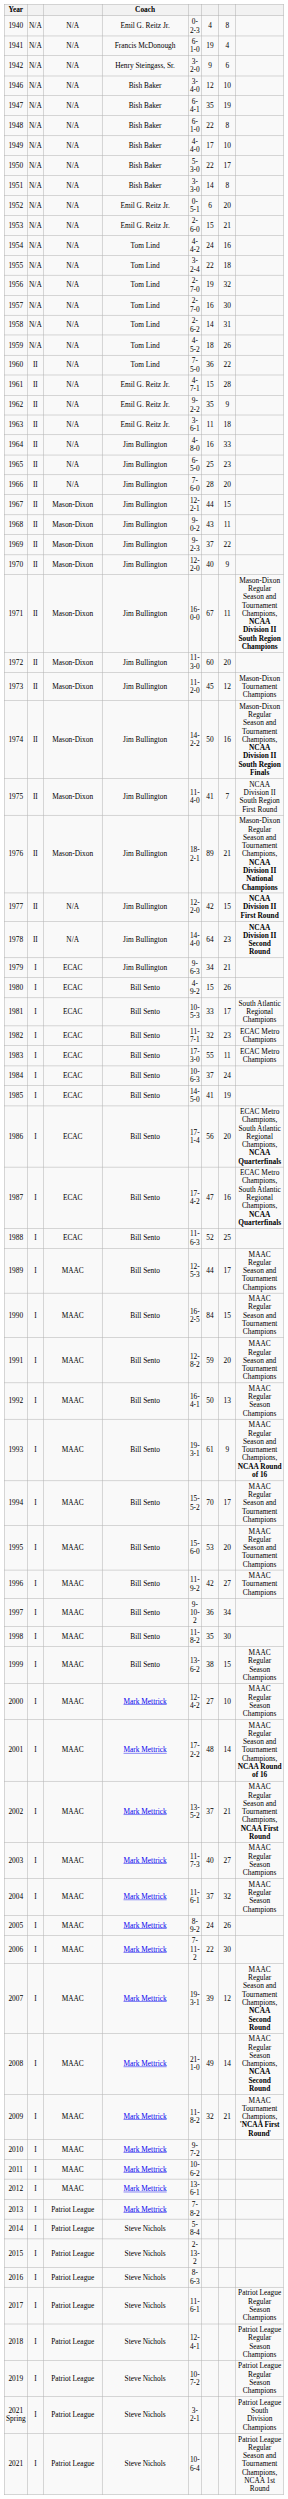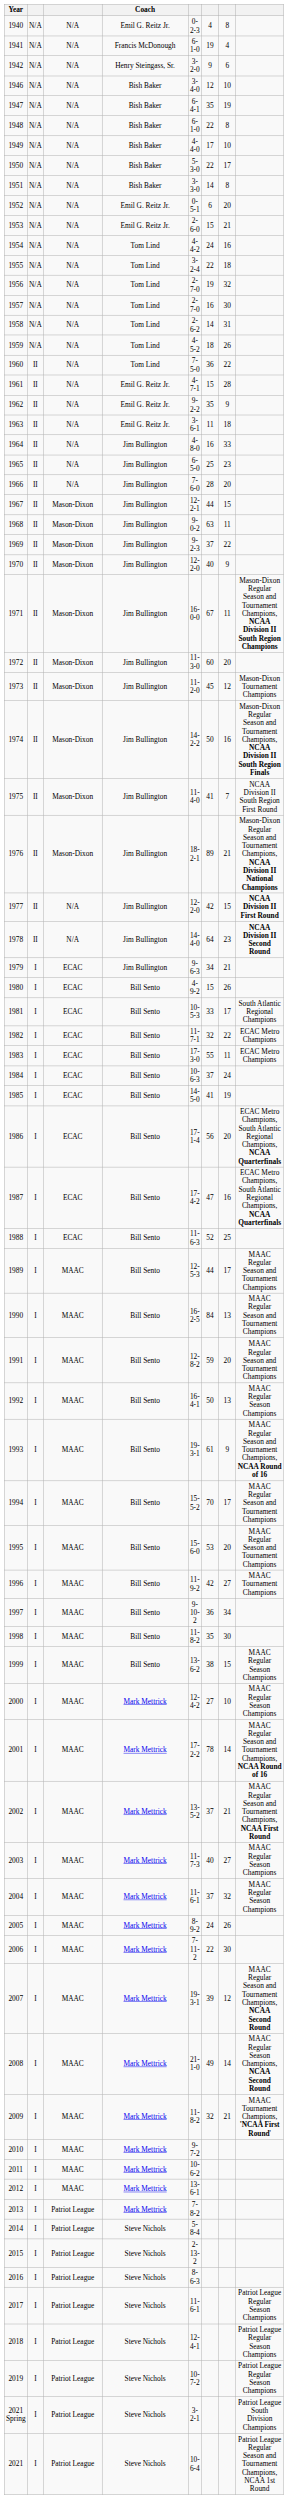(210, 524) 43 -> (210, 524) 63
(227, 1036) 23 -> (227, 1036) 22
(227, 1315) 15 -> (227, 1315) 13
(210, 1750) 48 -> (210, 1750) 78
